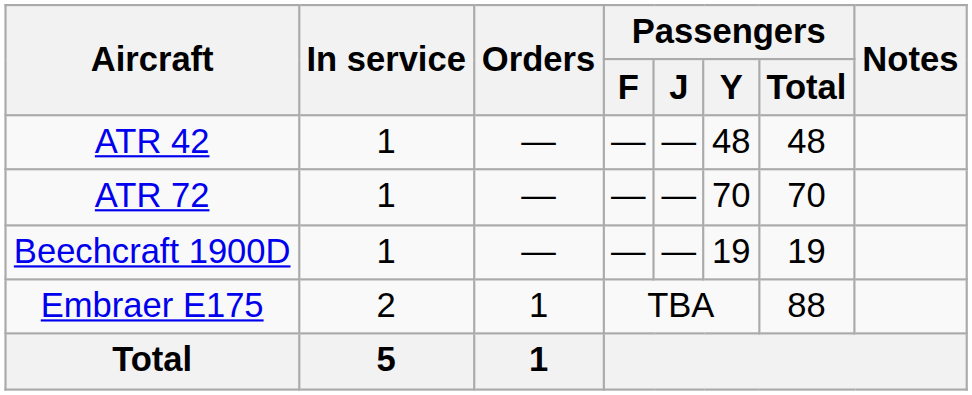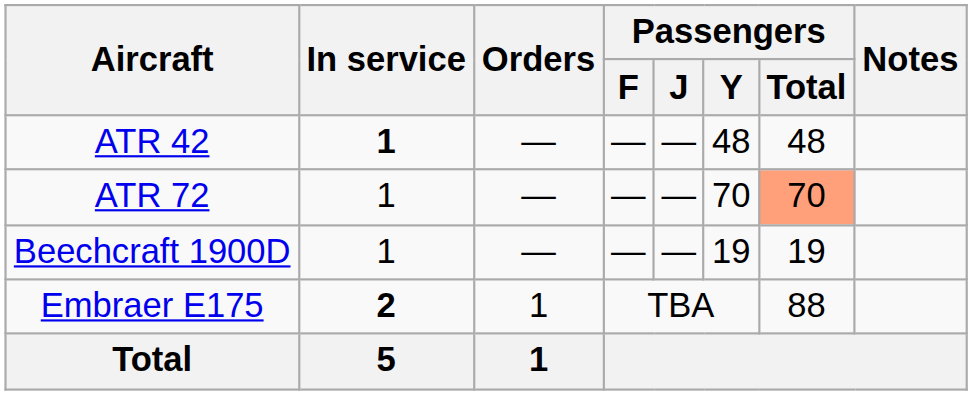(386, 141) normal -> (386, 141) bold
(806, 196) no background -> (806, 196) lightsalmon background
(386, 305) normal -> (386, 305) bold
